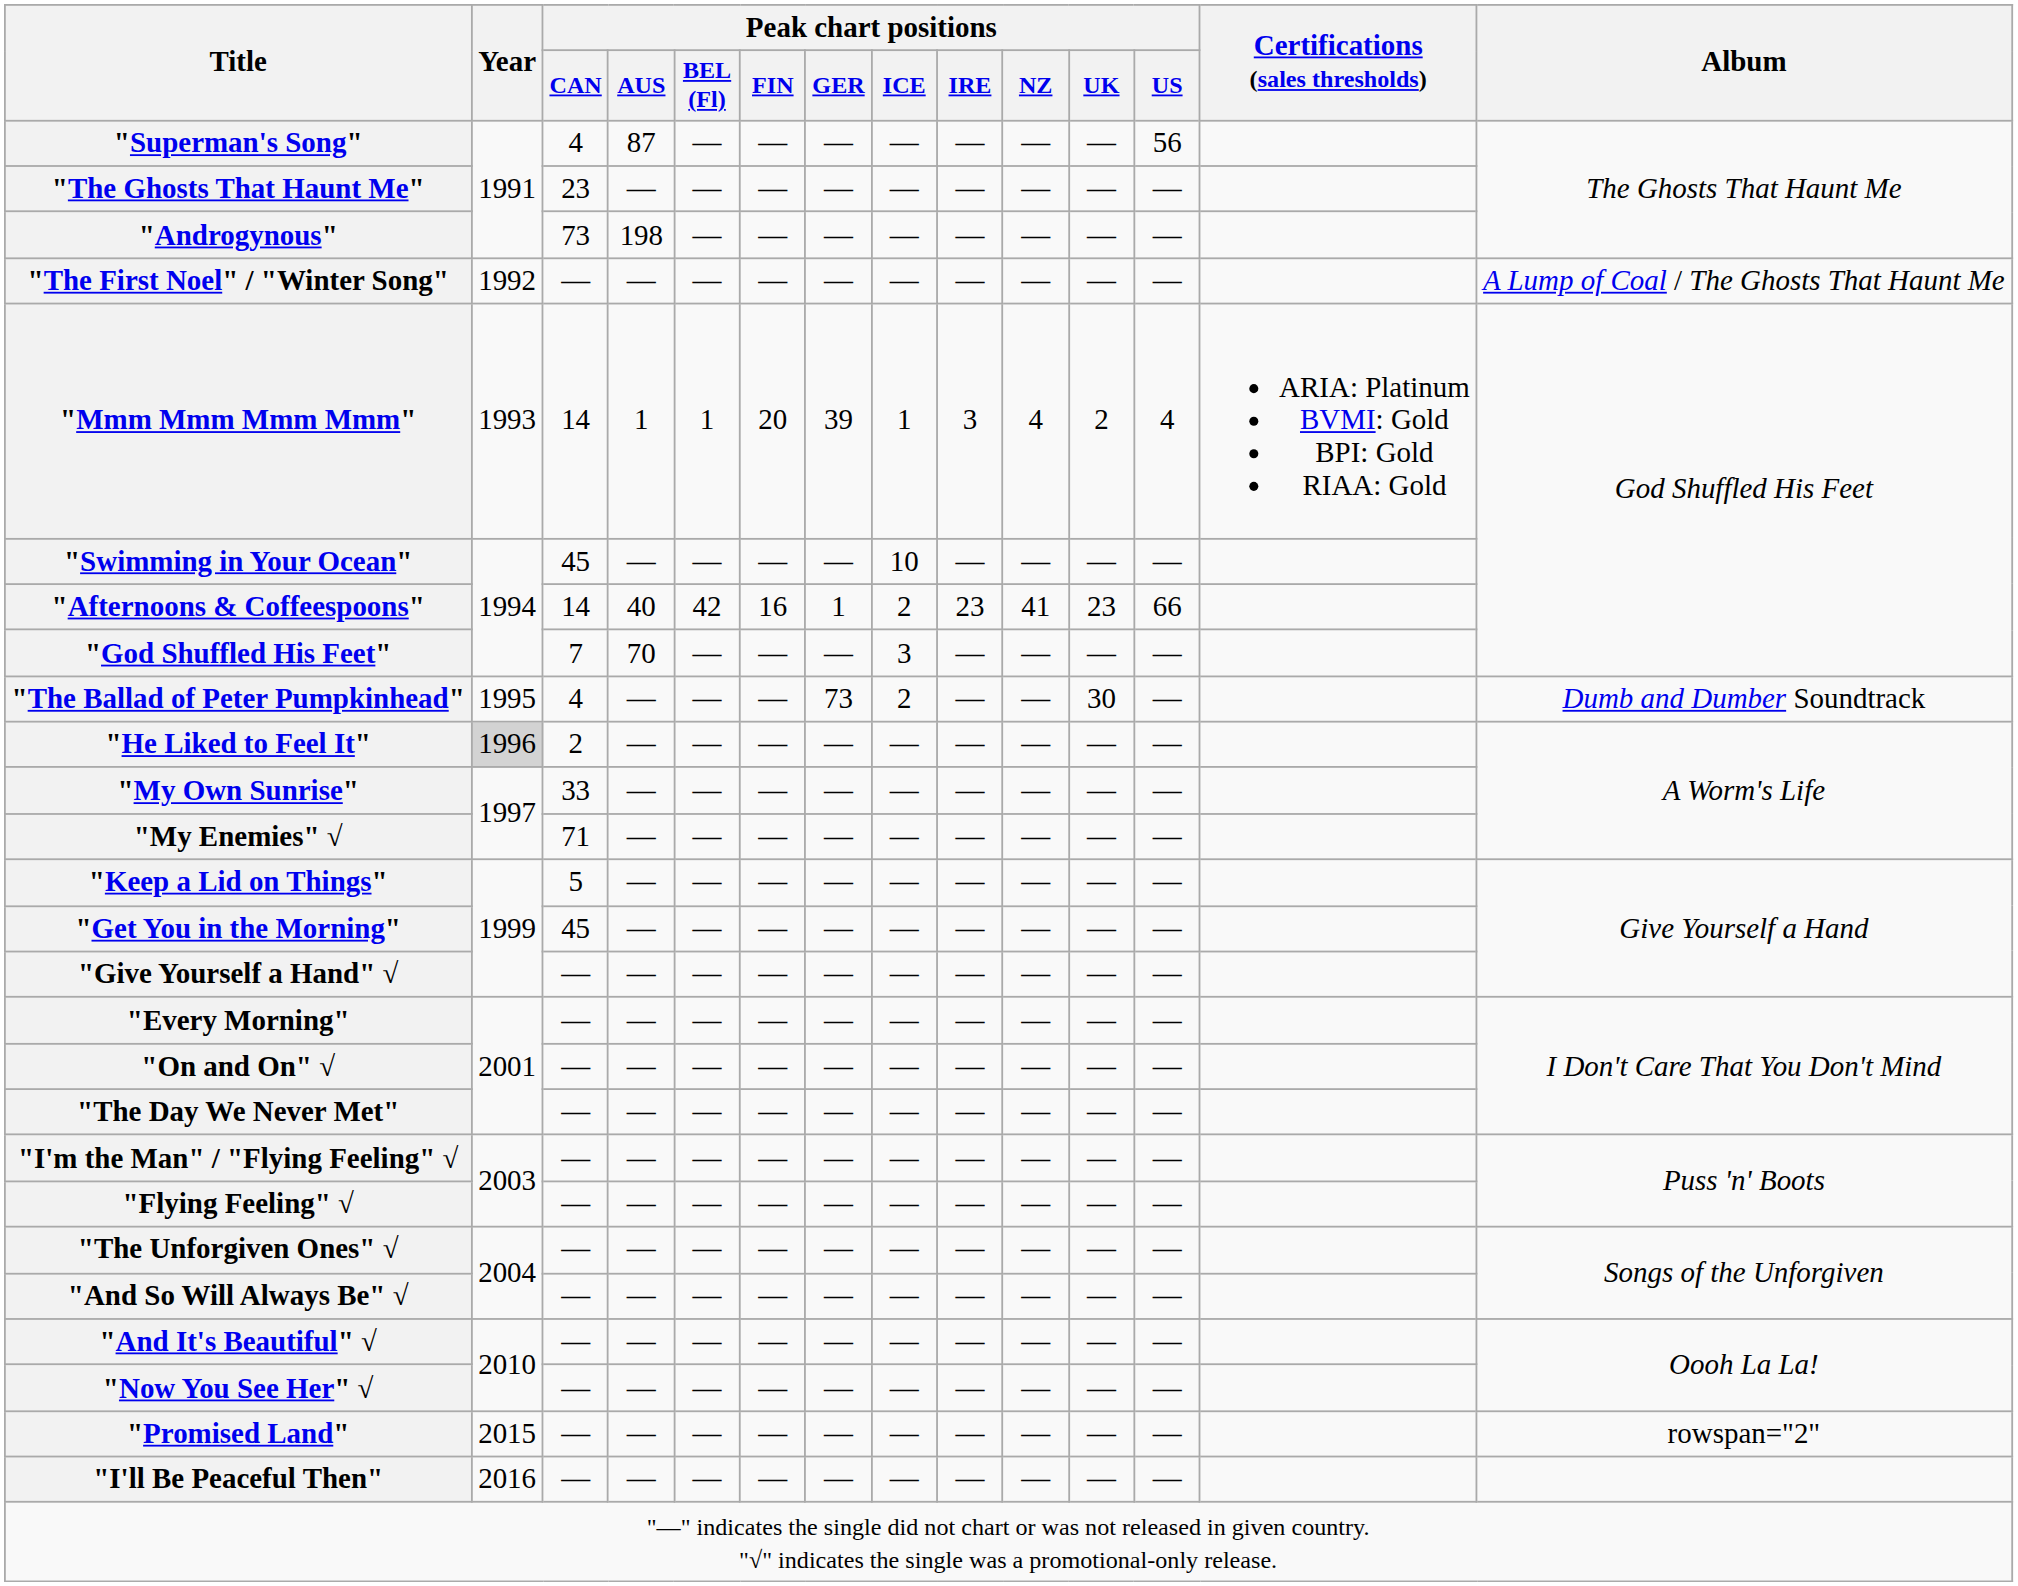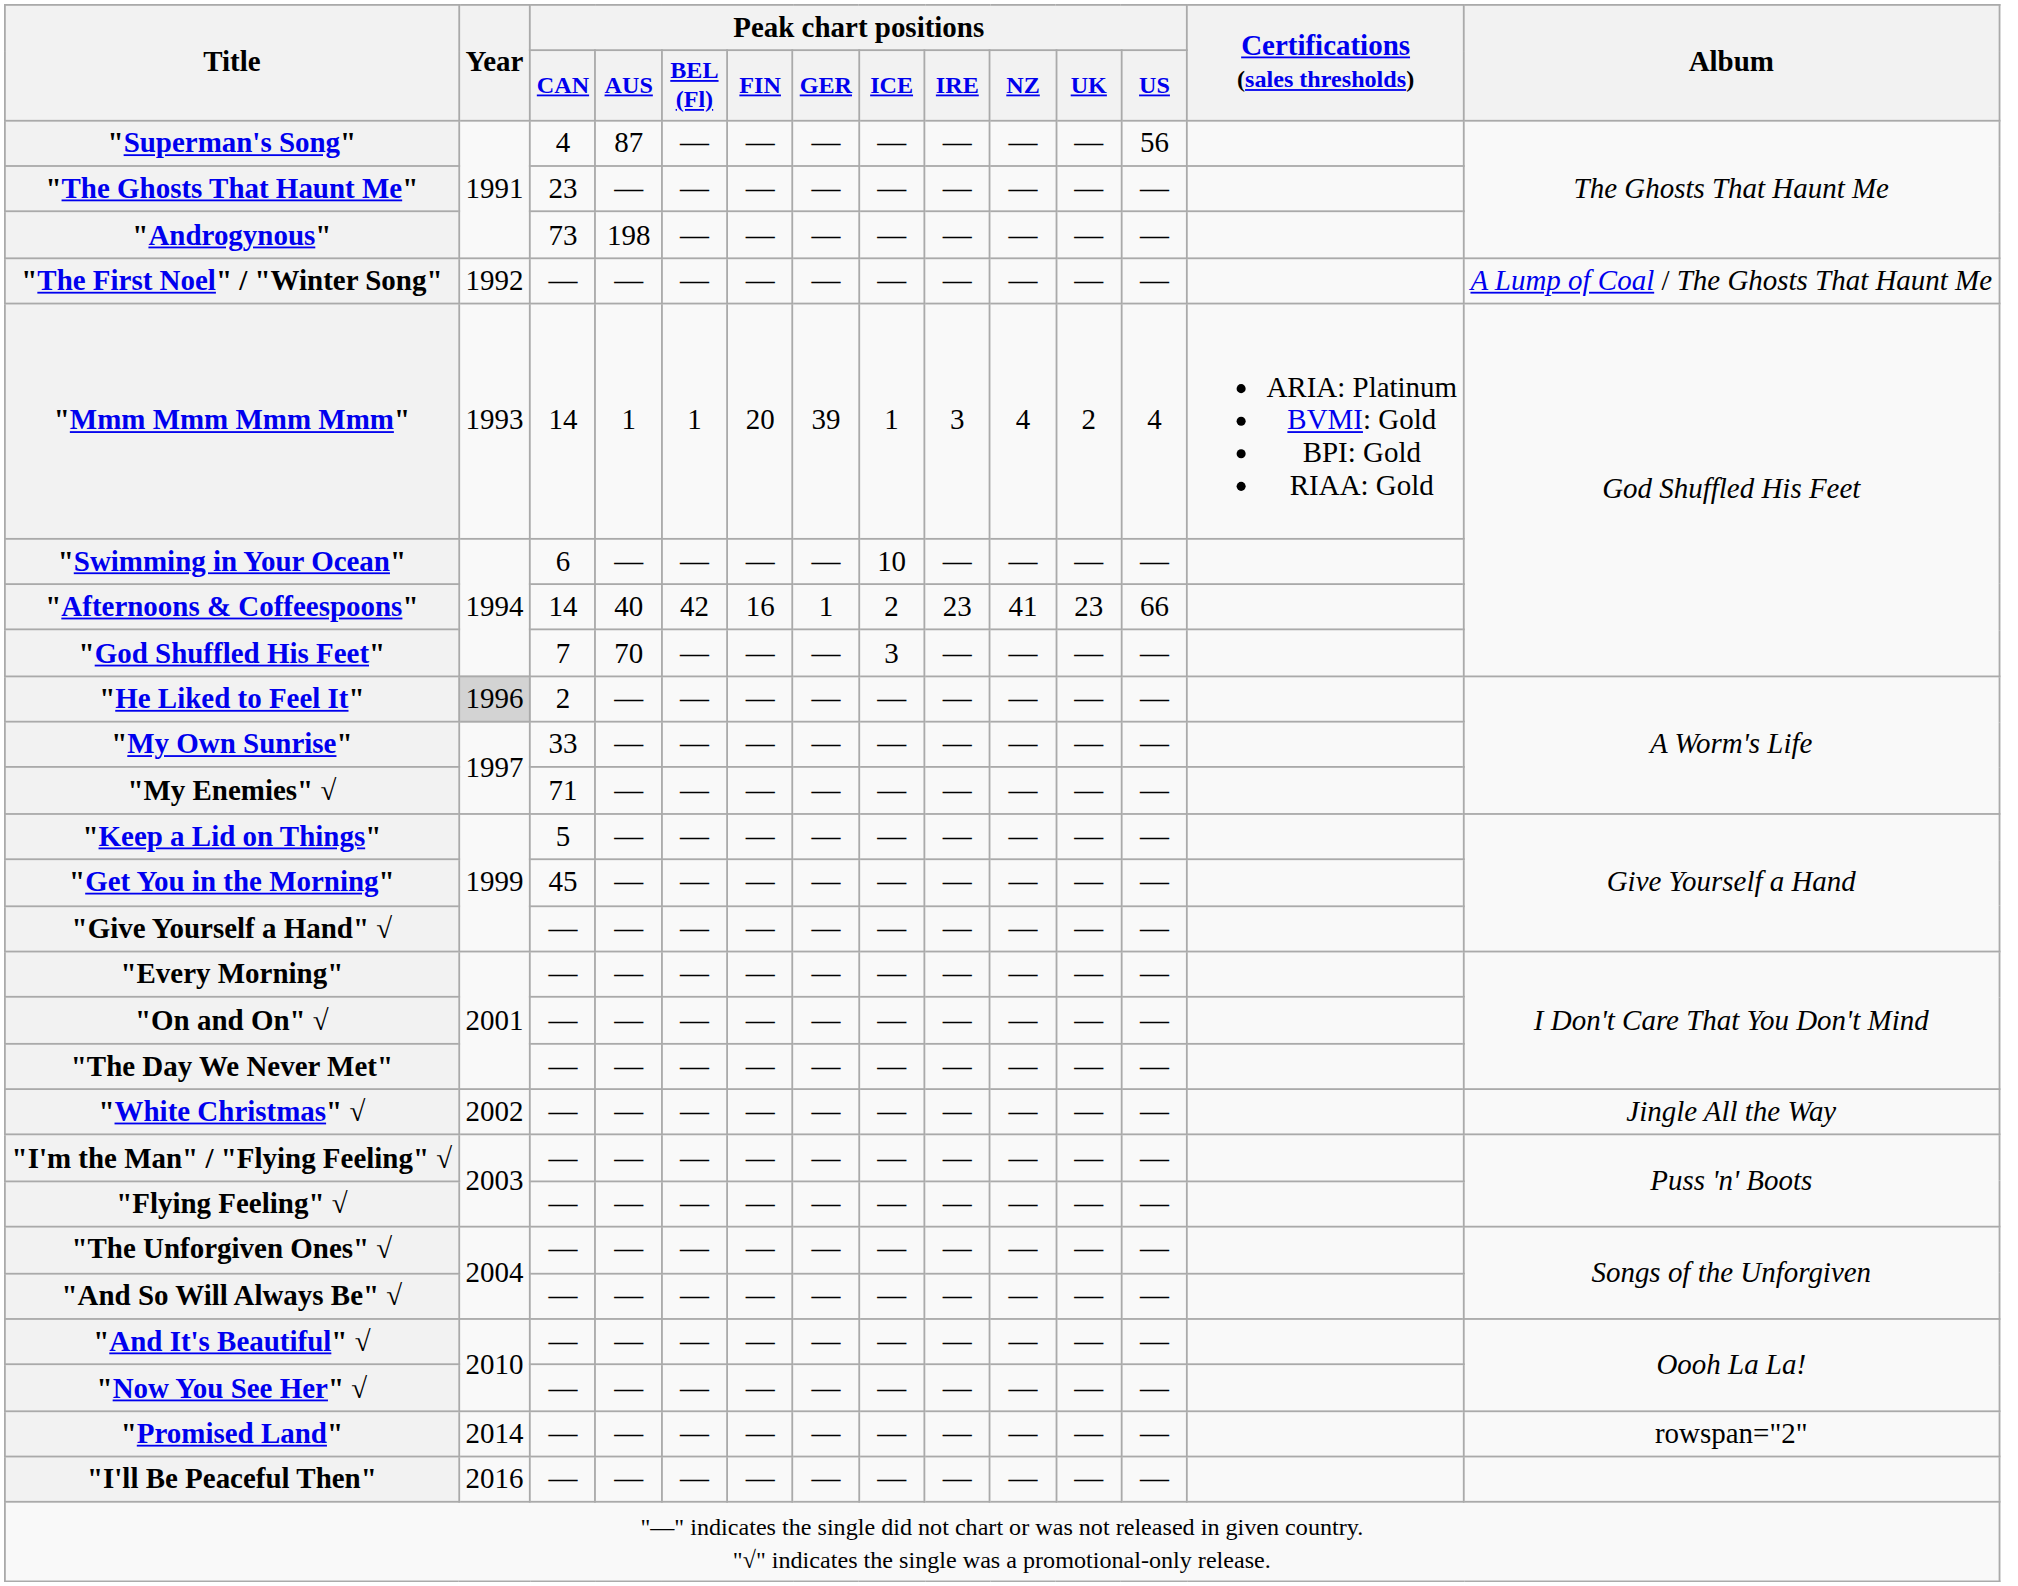(576, 560) 45 -> (563, 560) 6
- row: (238, 698)
+ row: (232, 1111)
(507, 1433) 2015 -> (494, 1433) 2014
